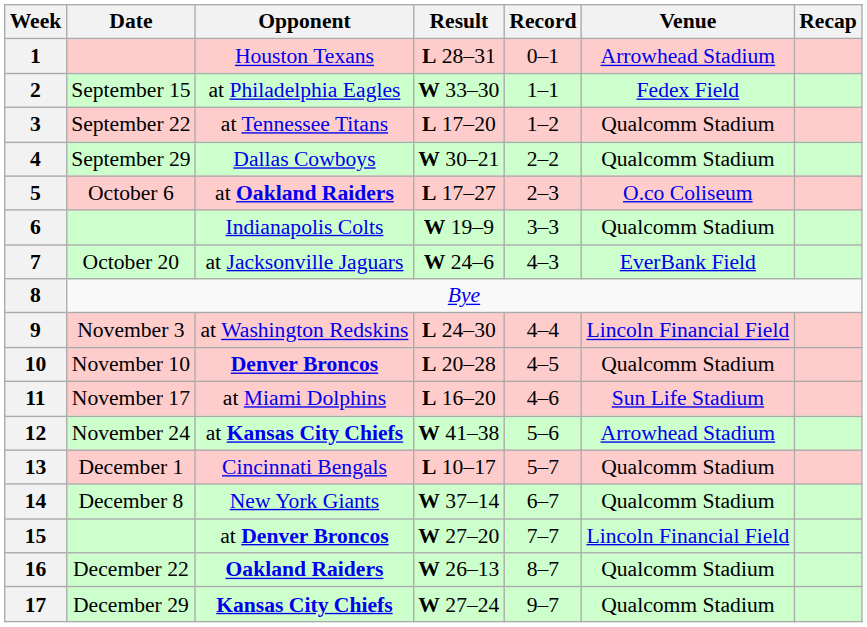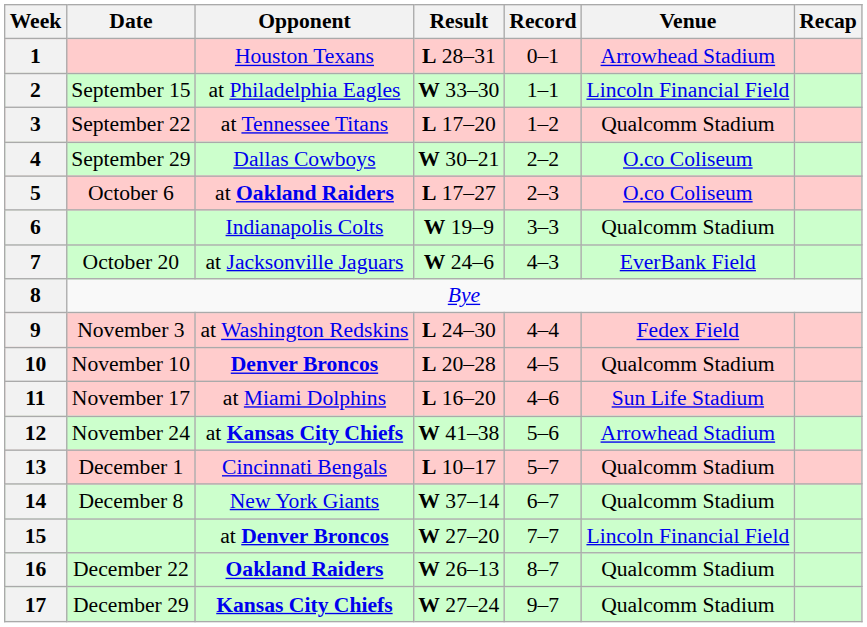(688, 90) Fedex Field -> (688, 90) Lincoln Financial Field
(688, 158) Qualcomm Stadium -> (688, 158) O.co Coliseum
(688, 329) Lincoln Financial Field -> (688, 329) Fedex Field
